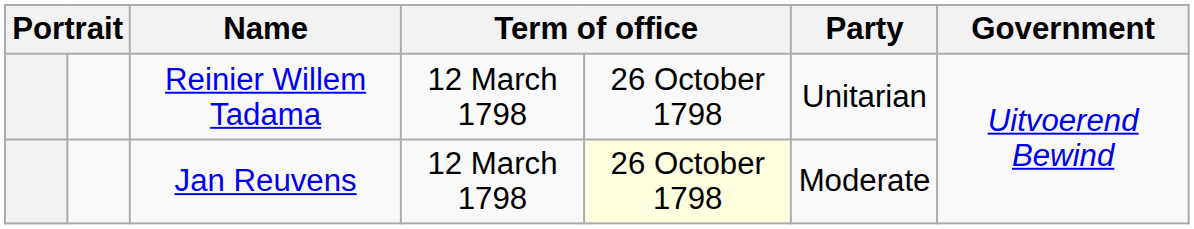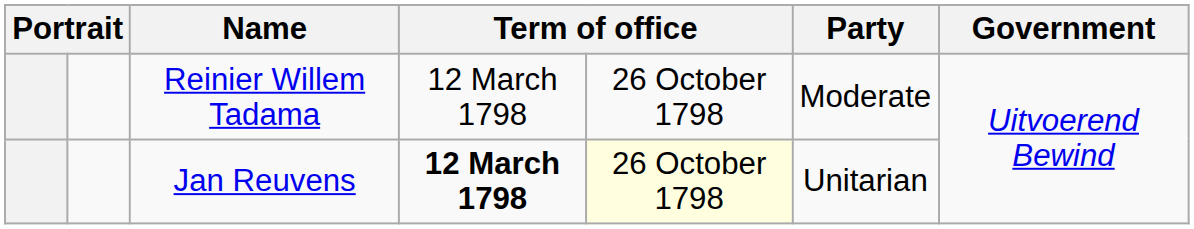(865, 96) Unitarian -> (865, 96) Moderate
(492, 180) normal -> (493, 180) bold
(865, 180) Moderate -> (865, 180) Unitarian
